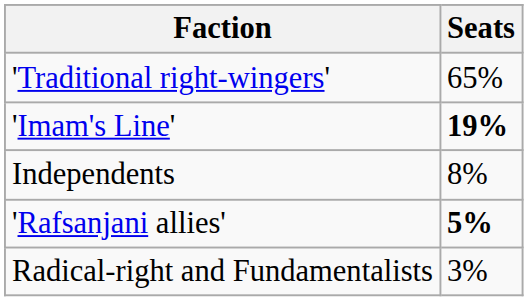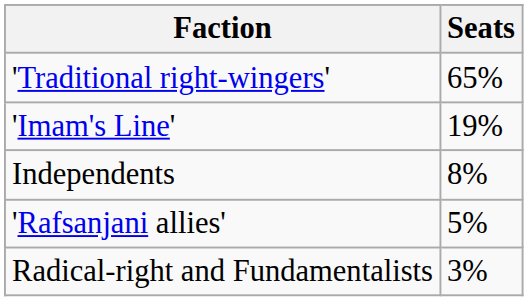(478, 125) bold -> (475, 125) normal
(470, 222) bold -> (467, 222) normal
